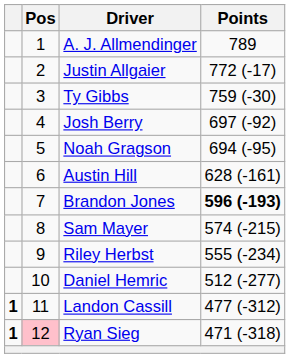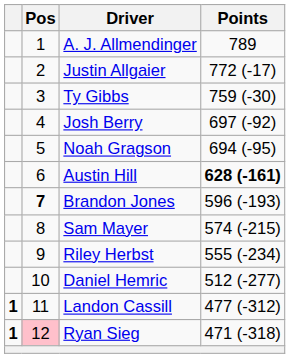(243, 175) normal -> (243, 175) bold
(40, 201) normal -> (40, 201) bold
(243, 201) bold -> (243, 201) normal
